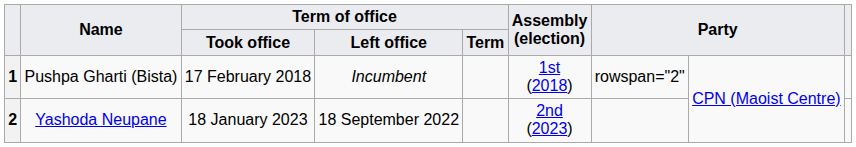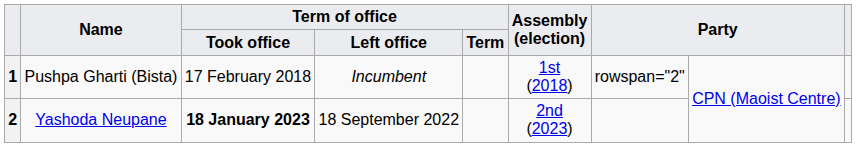(248, 120) normal -> (248, 120) bold
